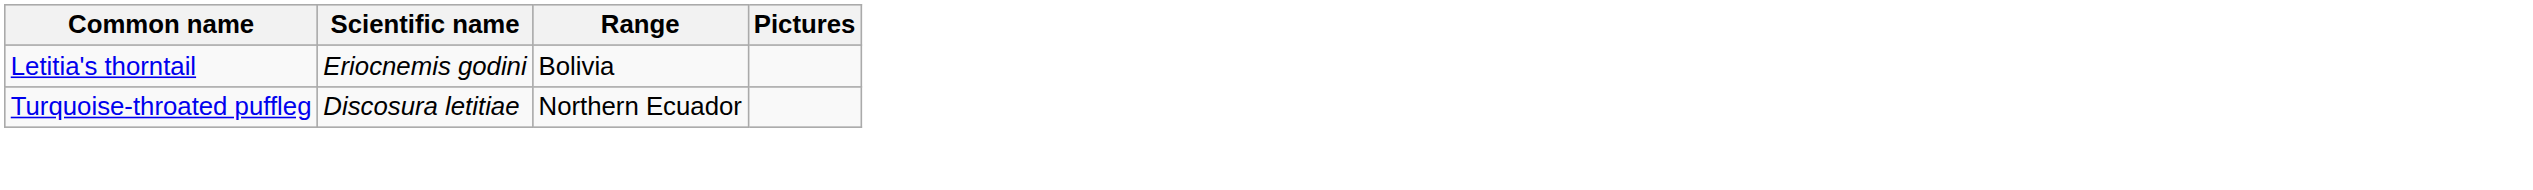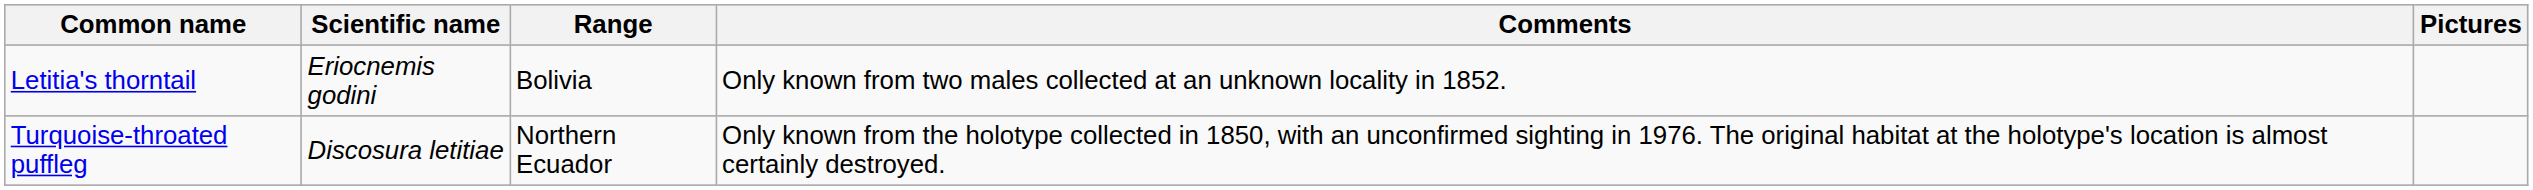+ column: (1565, 24)
